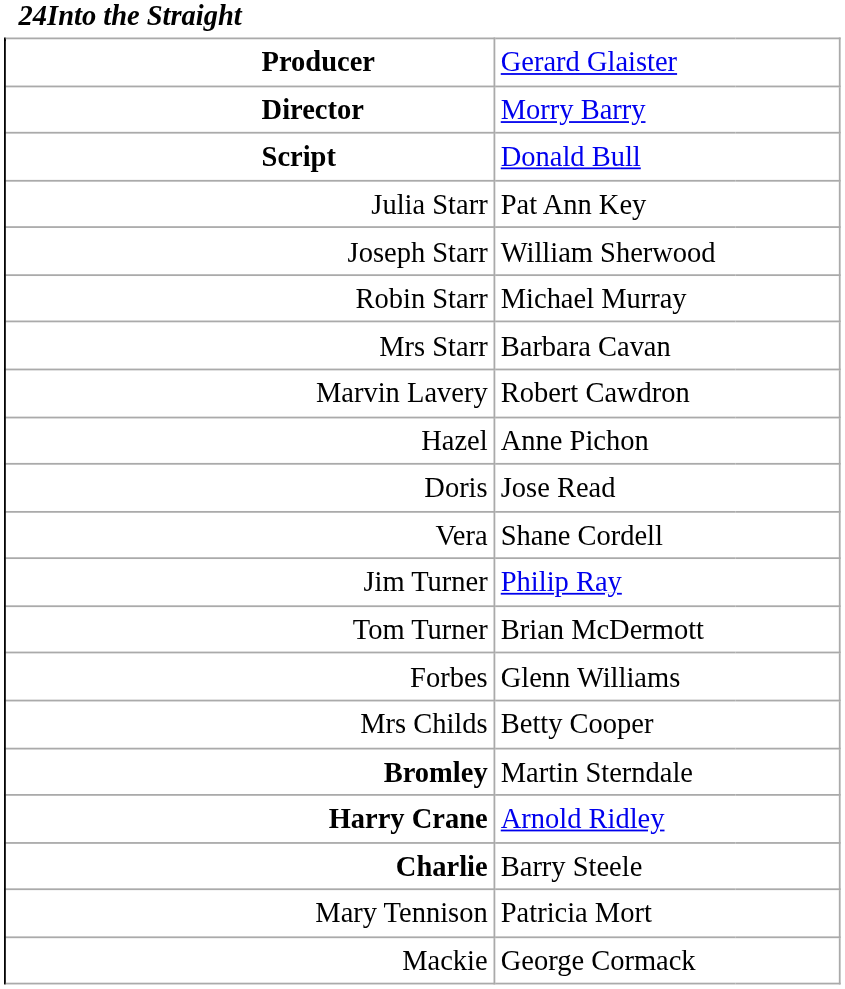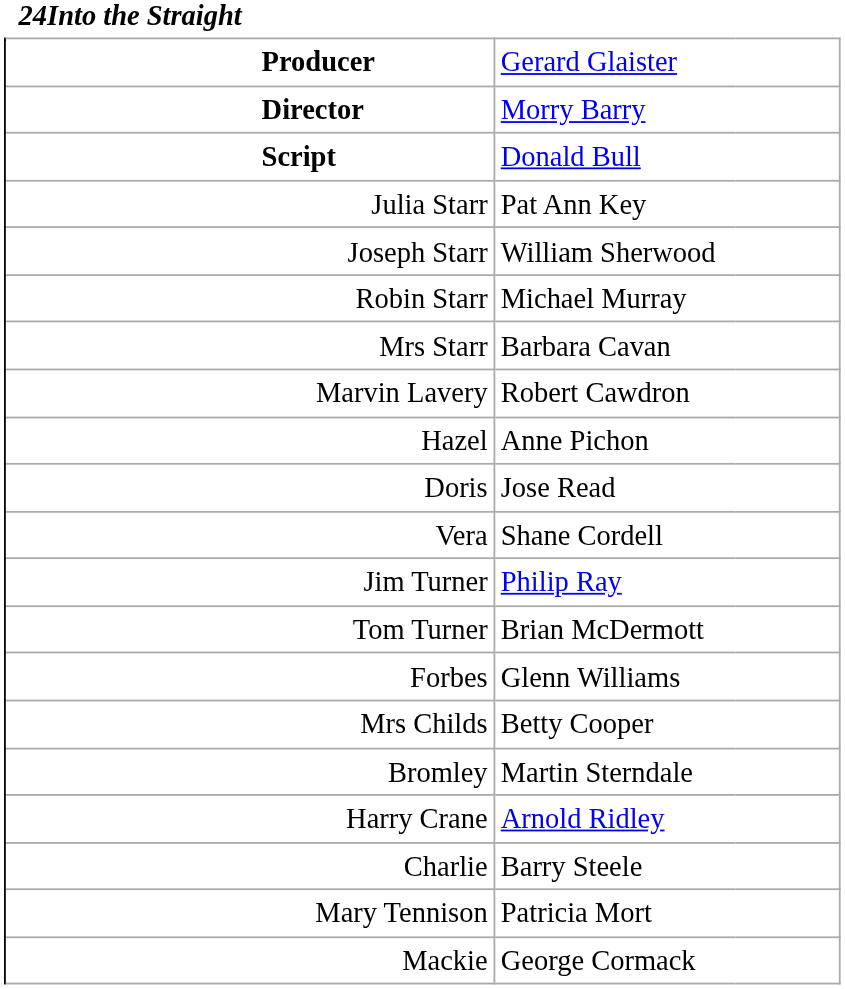(436, 771) bold -> (438, 771) normal
(408, 818) bold -> (417, 818) normal
(442, 866) bold -> (446, 866) normal
